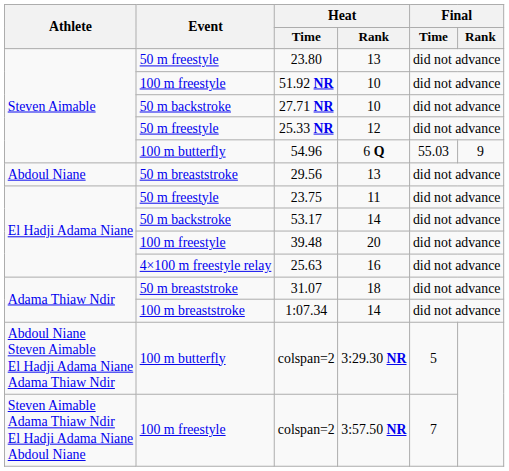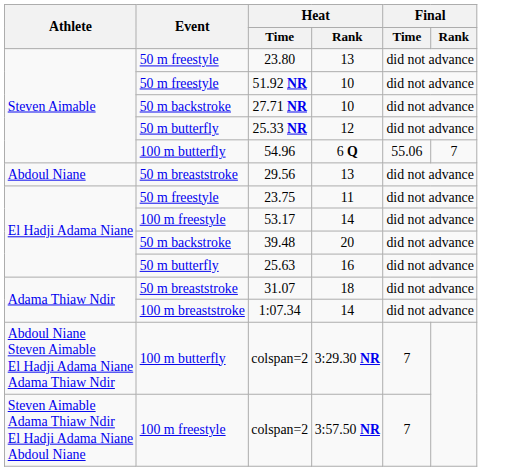(183, 83) 100 m freestyle -> (179, 83) 50 m freestyle
(179, 129) 50 m freestyle -> (179, 129) 50 m butterfly
(433, 151) 55.03 -> (407, 151) 55.06
(480, 151) 9 -> (454, 151) 7
(185, 220) 50 m backstroke -> (183, 220) 100 m freestyle
(183, 243) 100 m freestyle -> (185, 243) 50 m backstroke
(206, 265) 4×100 m freestyle relay -> (179, 265) 50 m butterfly
(433, 358) 5 -> (407, 358) 7
